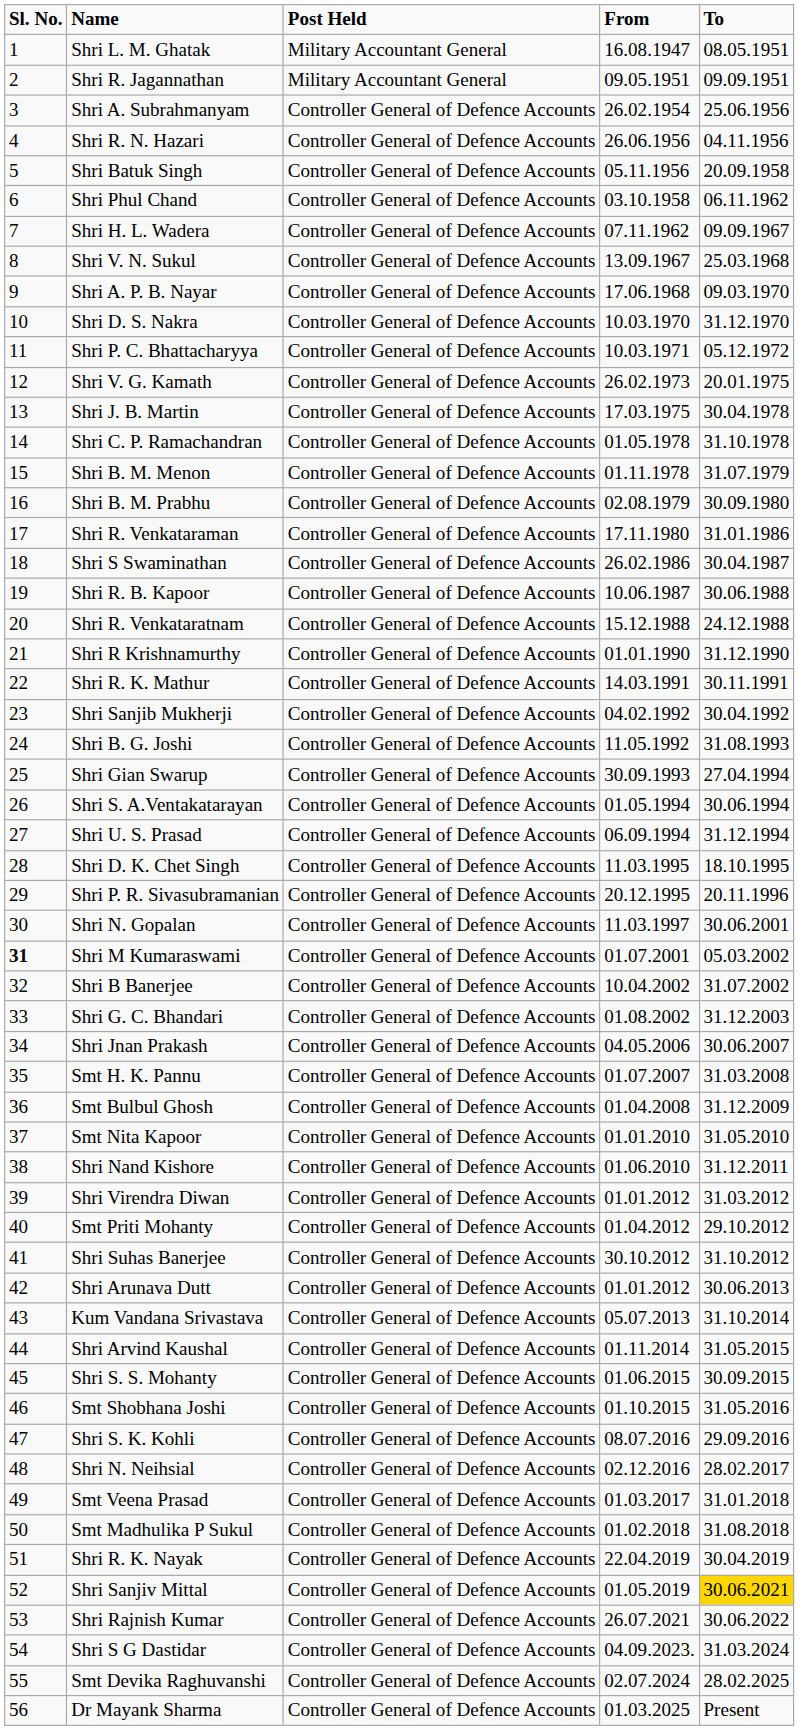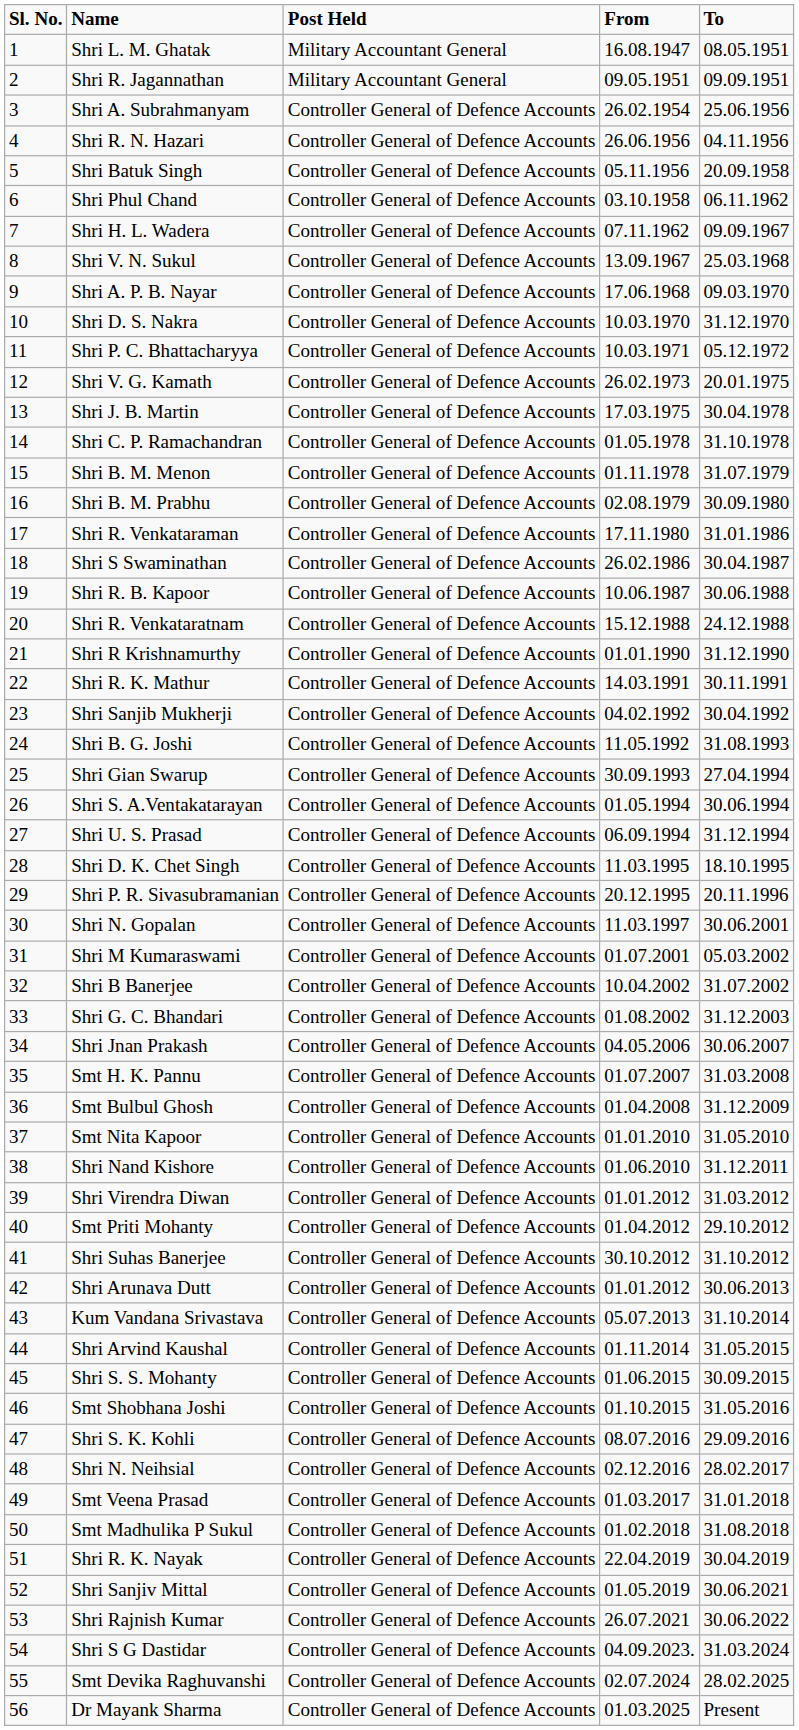(19, 955) bold -> (19, 955) normal
(746, 1589) gold background -> (746, 1589) no background
